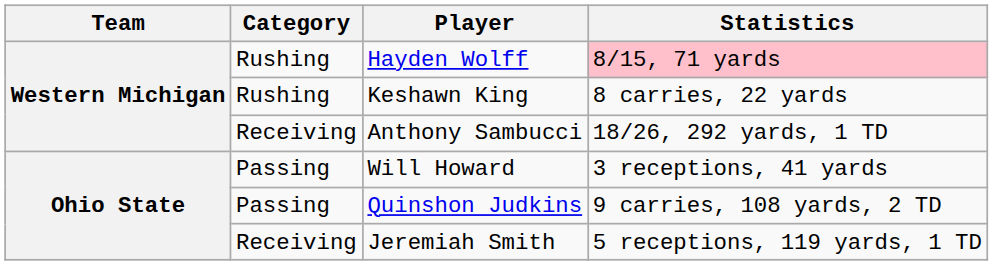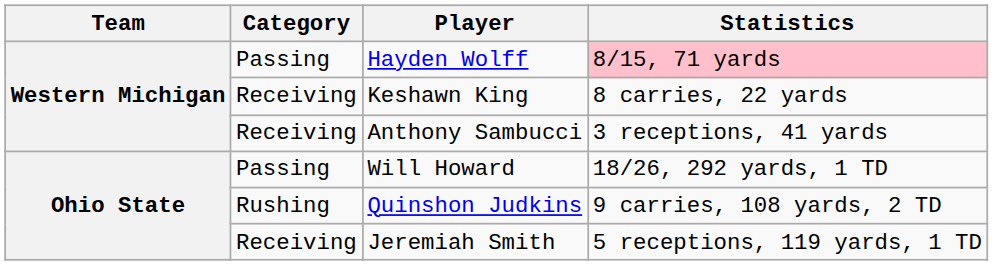(283, 60) Rushing -> (283, 60) Passing
(283, 96) Rushing -> (296, 96) Receiving
(740, 133) 18/26, 292 yards, 1 TD -> (740, 133) 3 receptions, 41 yards
(740, 169) 3 receptions, 41 yards -> (740, 169) 18/26, 292 yards, 1 TD
(283, 206) Passing -> (283, 206) Rushing
